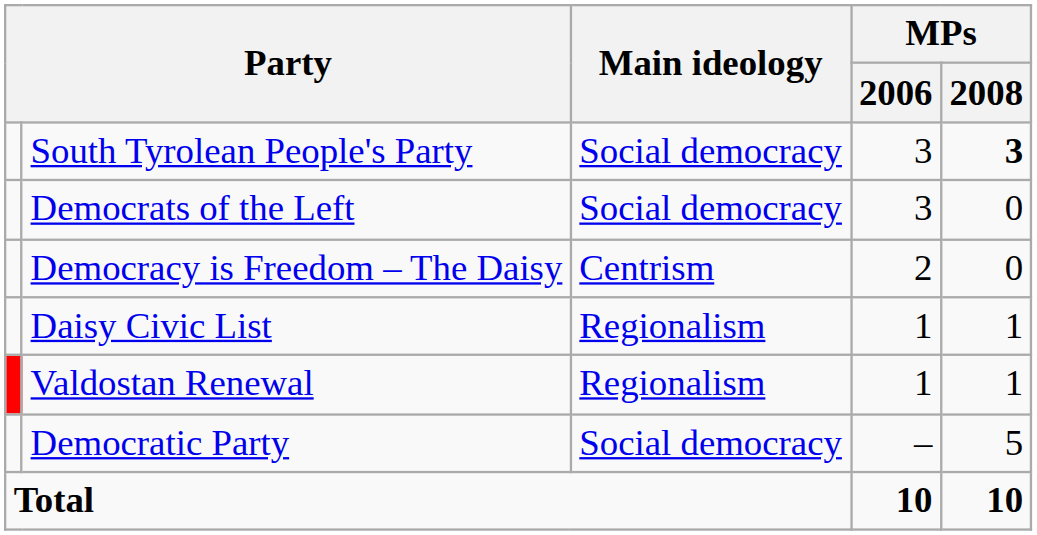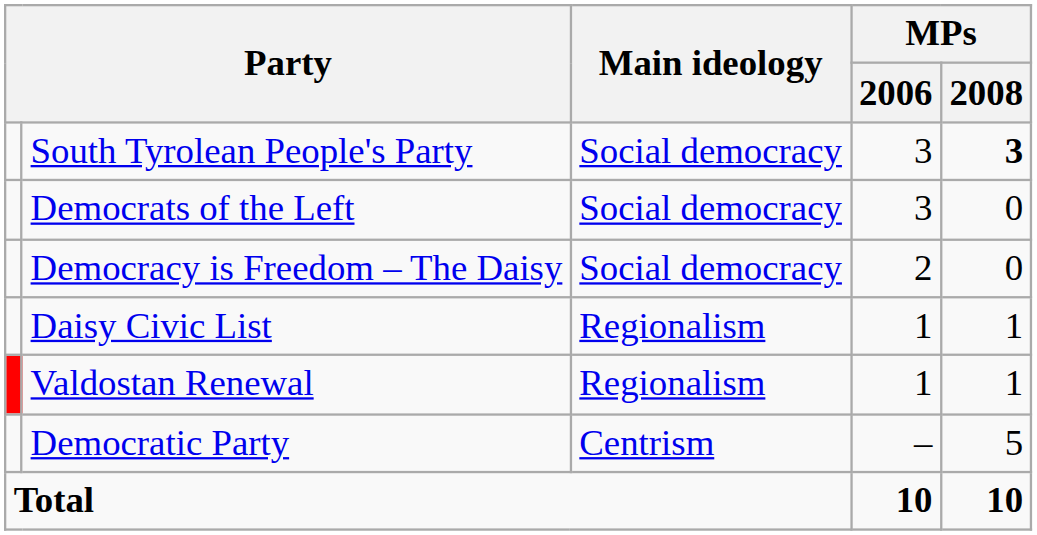(647, 267) Centrism -> (711, 267) Social democracy
(711, 442) Social democracy -> (647, 442) Centrism
